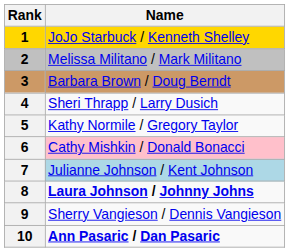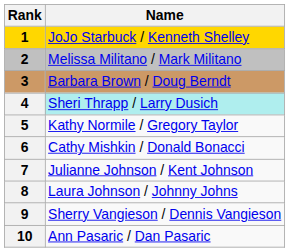(133, 103) no background -> (133, 103) paleturquoise background
(146, 147) pink background -> (146, 147) no background
(151, 170) lightblue background -> (151, 170) no background
(151, 192) bold -> (143, 192) normal
(134, 236) bold -> (129, 236) normal
